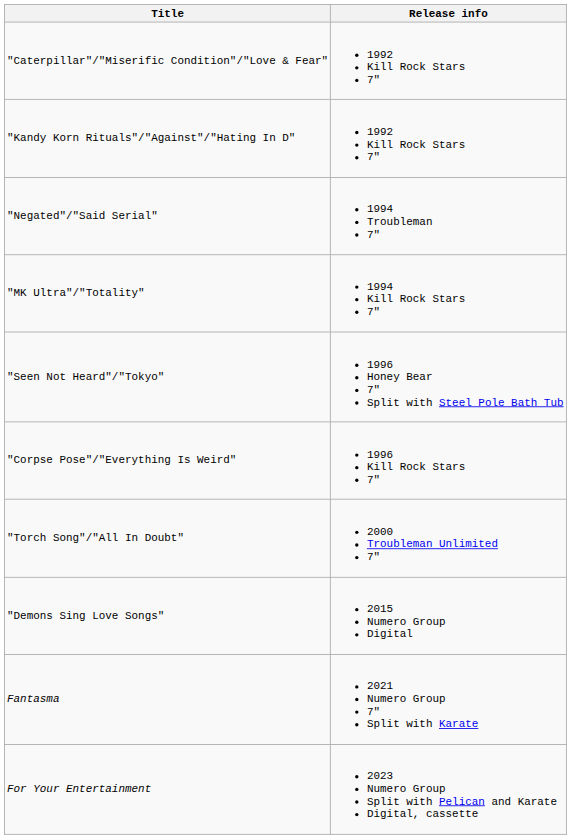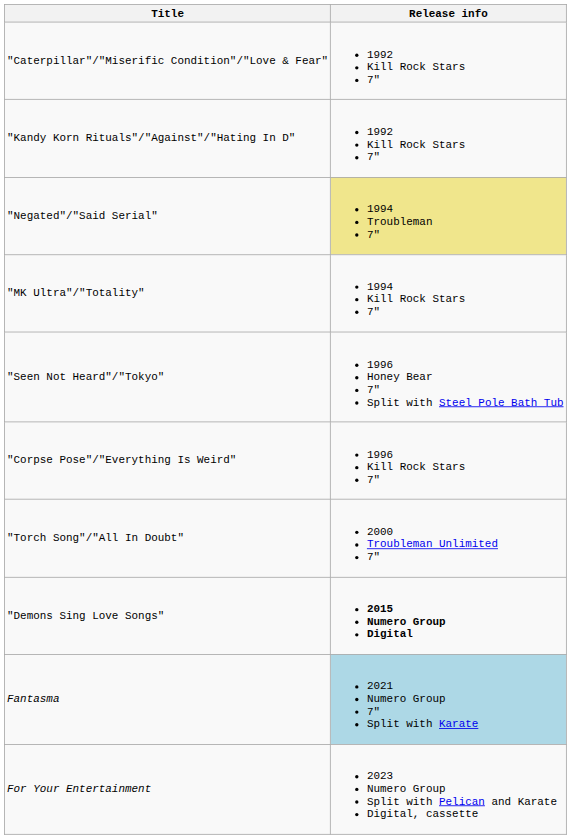(448, 222) no background -> (448, 222) khaki background
(448, 622) normal -> (448, 622) bold
(448, 706) no background -> (448, 706) lightblue background
